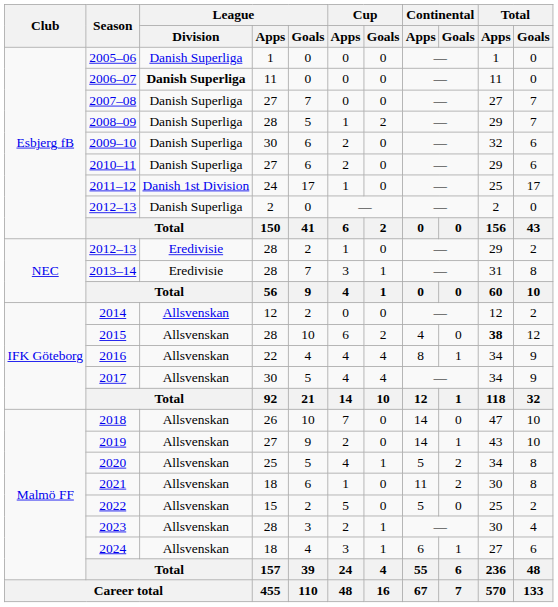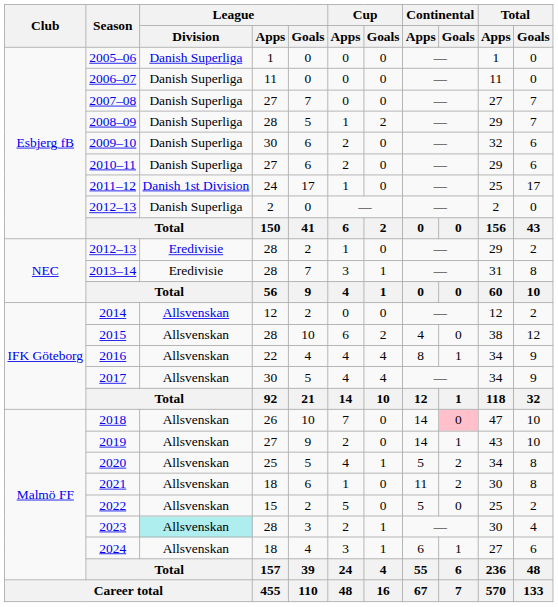(196, 79) bold -> (196, 79) normal
(496, 334) bold -> (496, 334) normal
(458, 420) no background -> (458, 420) pink background
(196, 526) no background -> (196, 526) paleturquoise background
